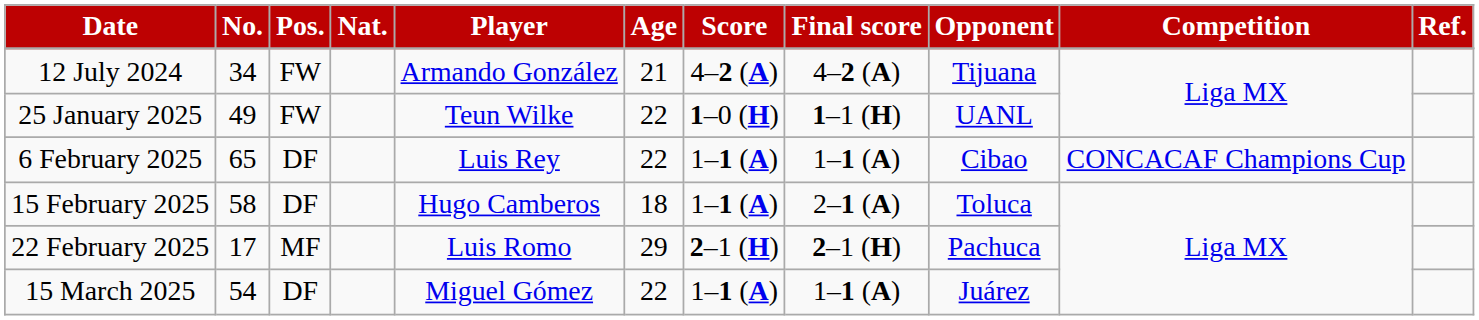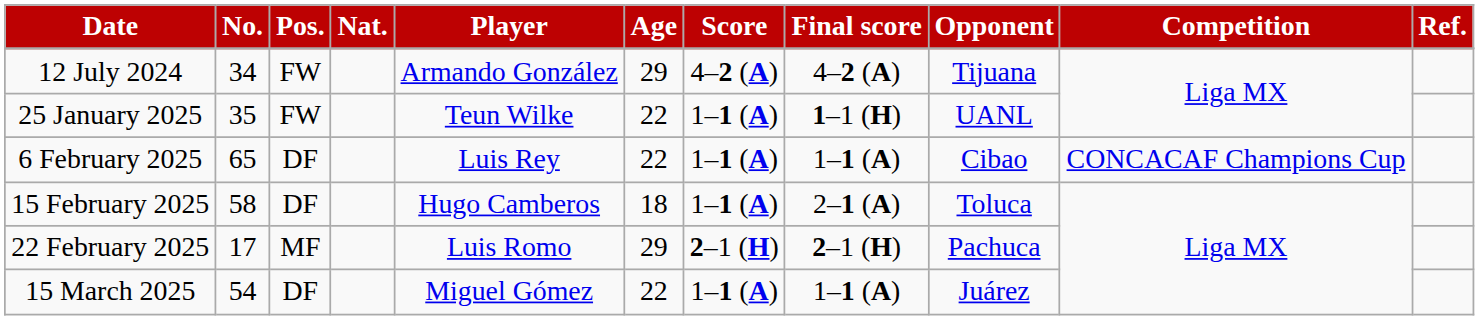(654, 70) 21 -> (654, 70) 29
(243, 114) 49 -> (243, 114) 35
(734, 114) 1–0 (H) -> (734, 114) 1–1 (A)
